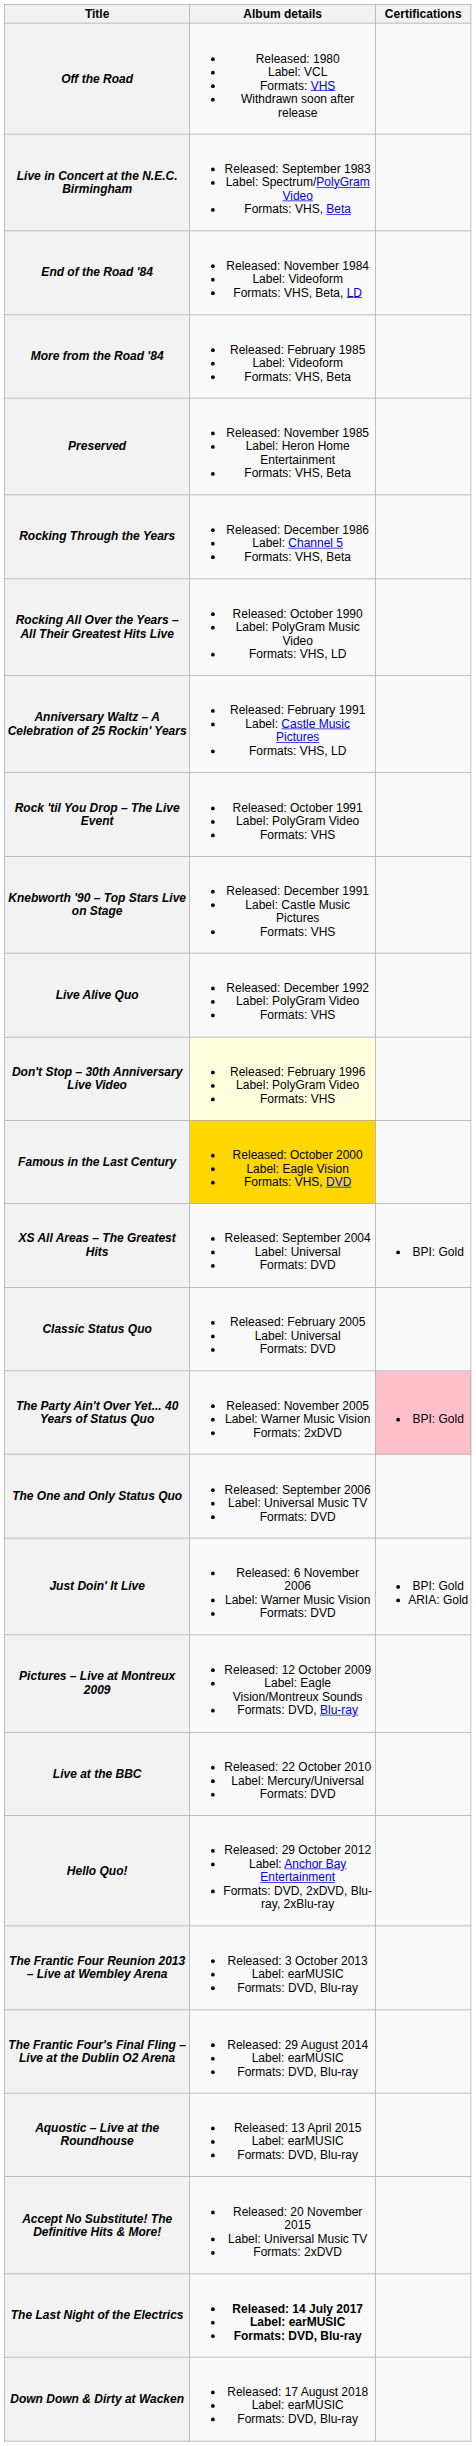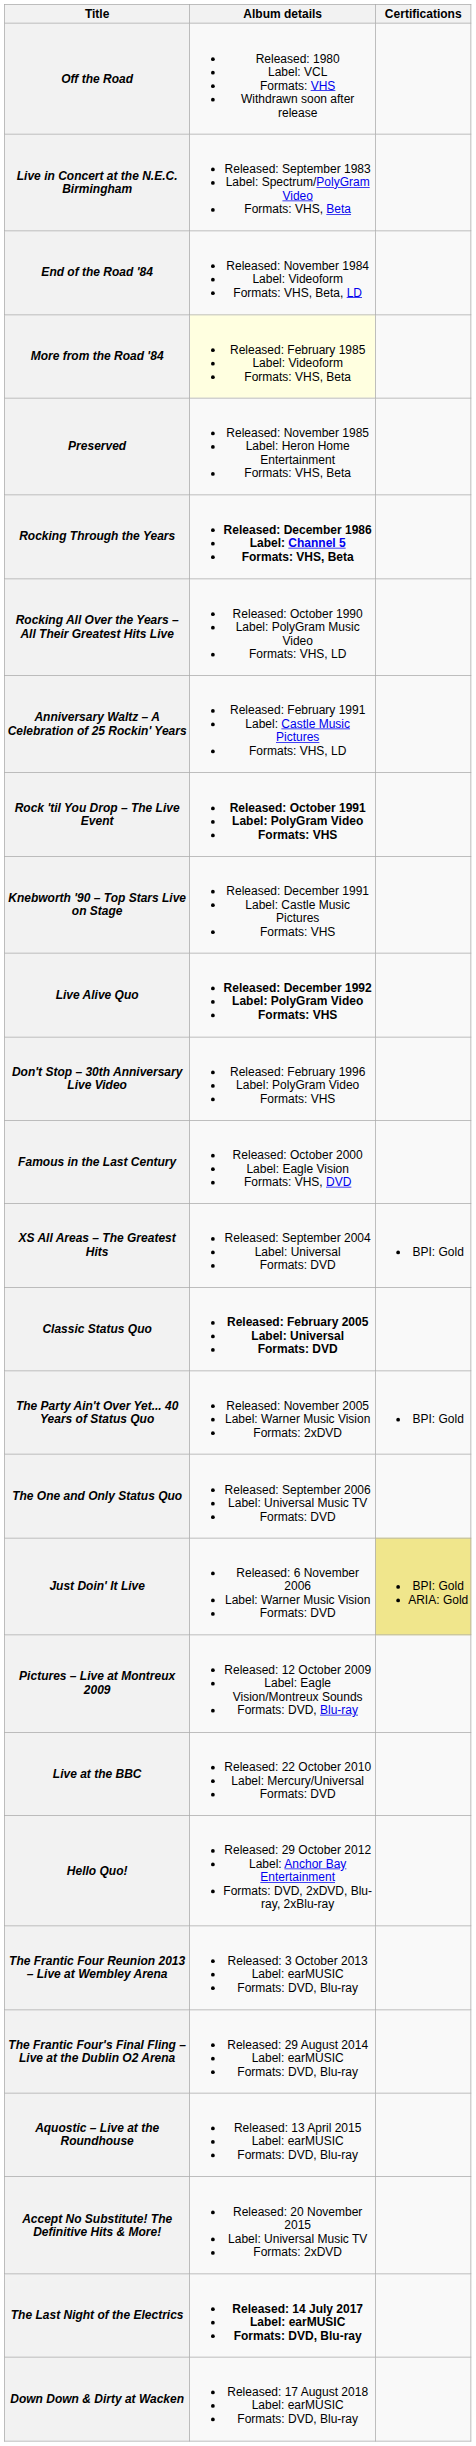(283, 363) no background -> (283, 363) lightyellow background
(283, 544) normal -> (283, 544) bold
(283, 821) normal -> (283, 821) bold
(283, 1002) normal -> (283, 1002) bold
(283, 1085) lightyellow background -> (283, 1085) no background
(283, 1169) gold background -> (283, 1169) no background
(283, 1336) normal -> (283, 1336) bold
(423, 1419) pink background -> (423, 1419) no background
(423, 1593) no background -> (423, 1593) khaki background
